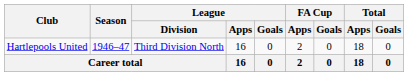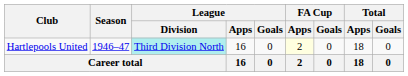(179, 46) no background -> (179, 46) paleturquoise background
(300, 46) no background -> (300, 46) lightyellow background
